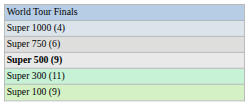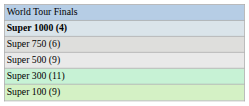(36, 28) normal -> (37, 28) bold
(34, 60) bold -> (33, 60) normal
